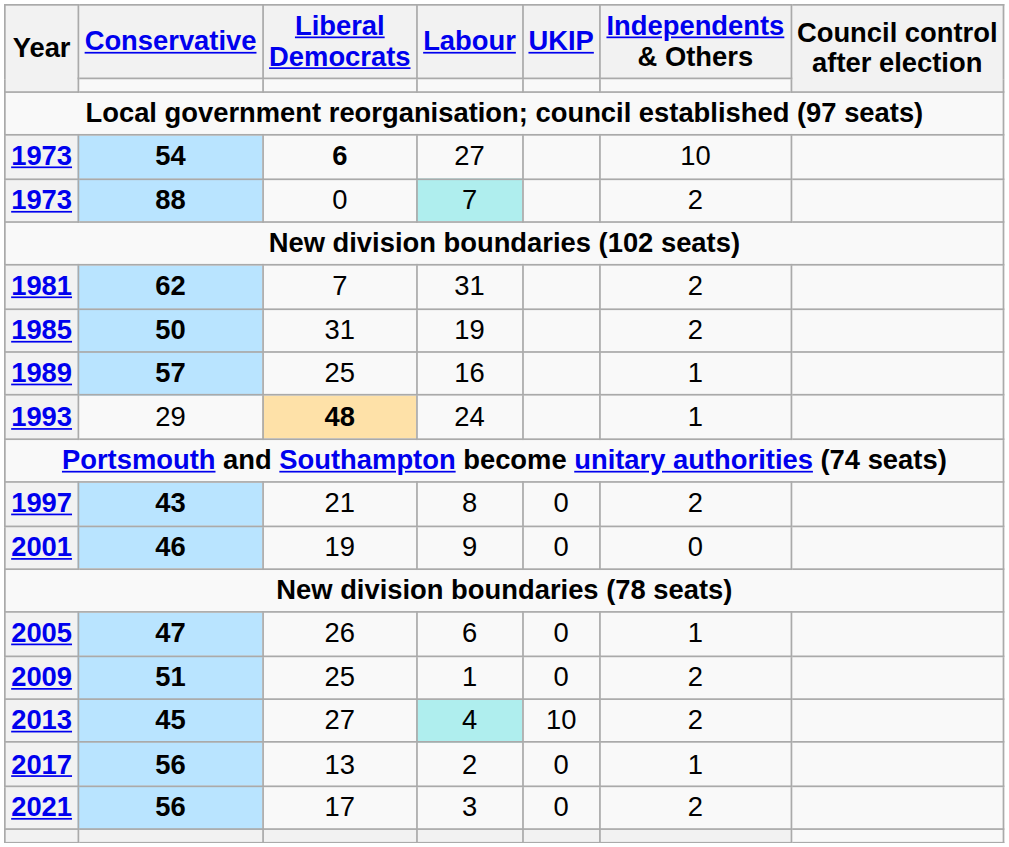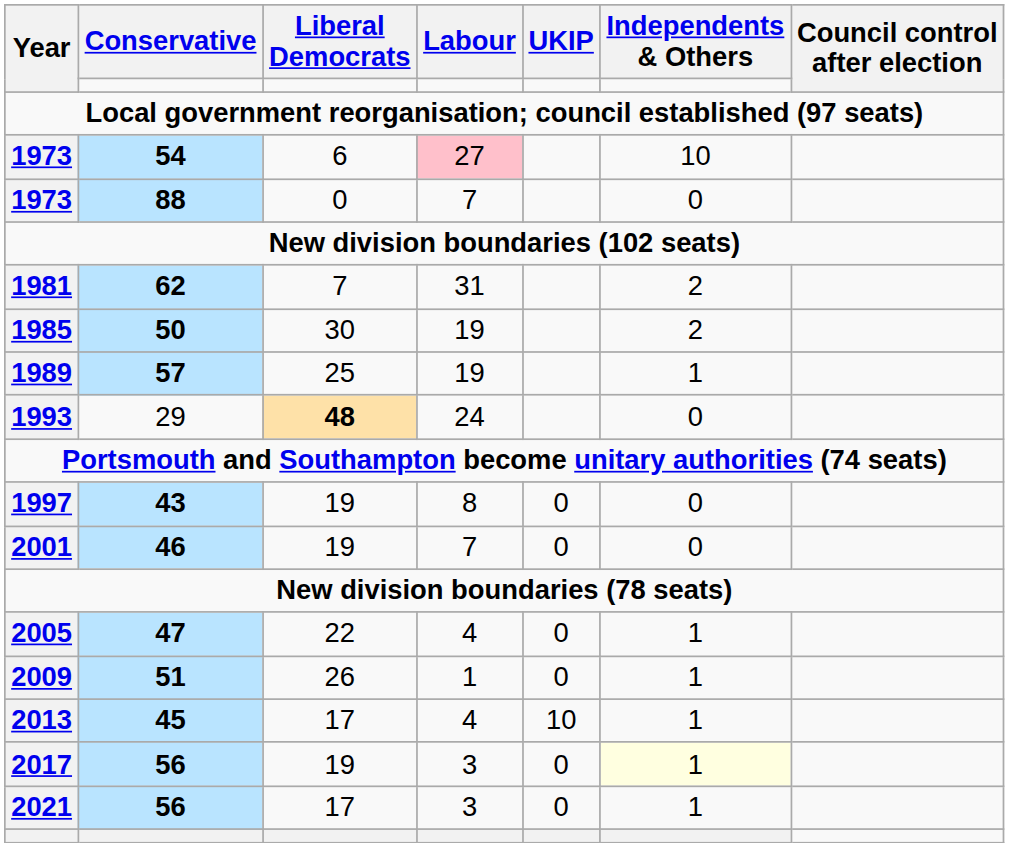(340, 156) bold -> (340, 156) normal
(469, 156) no background -> (469, 156) pink background
(469, 199) paleturquoise background -> (469, 199) no background
(695, 199) 2 -> (695, 199) 0
(340, 329) 31 -> (340, 329) 30
(469, 373) 16 -> (469, 373) 19
(695, 416) 1 -> (695, 416) 0
(340, 503) 21 -> (340, 503) 19
(695, 503) 2 -> (695, 503) 0
(469, 546) 9 -> (469, 546) 7
(340, 633) 26 -> (340, 633) 22
(469, 633) 6 -> (469, 633) 4
(340, 677) 25 -> (340, 677) 26
(695, 677) 2 -> (695, 677) 1
(340, 720) 27 -> (340, 720) 17
(469, 720) paleturquoise background -> (469, 720) no background
(695, 720) 2 -> (695, 720) 1
(340, 763) 13 -> (340, 763) 19
(469, 763) 2 -> (469, 763) 3
(695, 763) no background -> (695, 763) lightyellow background
(695, 807) 2 -> (695, 807) 1
